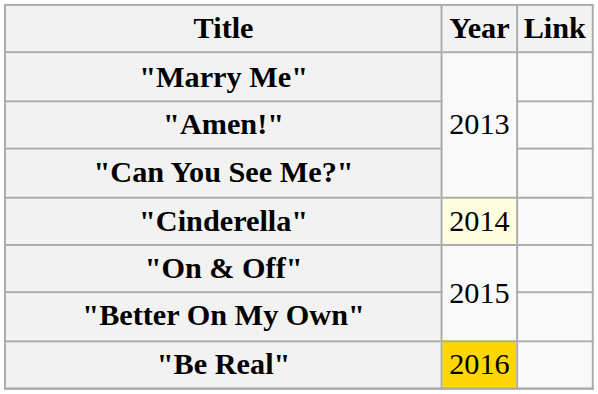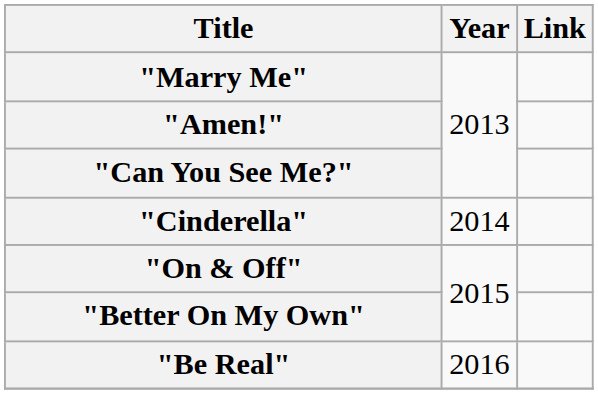(479, 220) lightyellow background -> (479, 220) no background
(479, 364) gold background -> (479, 364) no background
